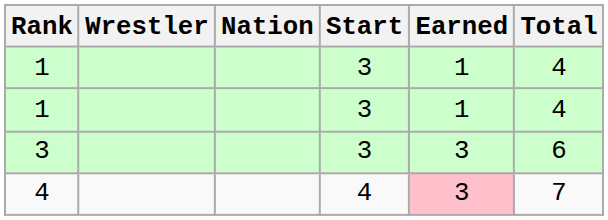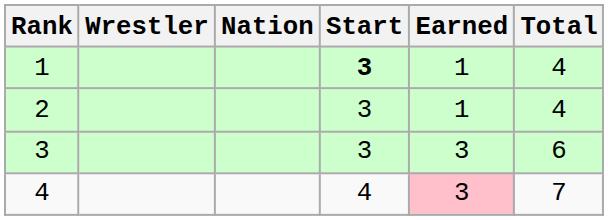(365, 68) normal -> (365, 68) bold
(42, 110) 1 -> (42, 110) 2
